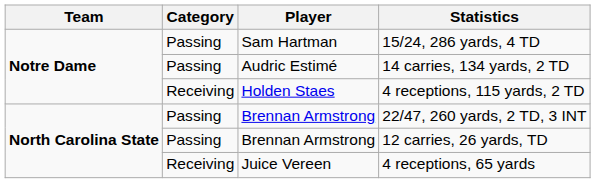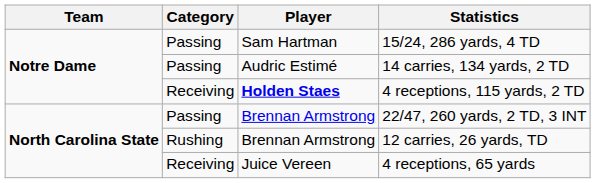(288, 91) normal -> (291, 91) bold
(194, 140) Passing -> (195, 140) Rushing
